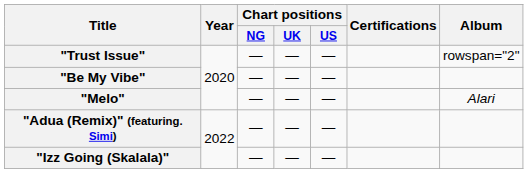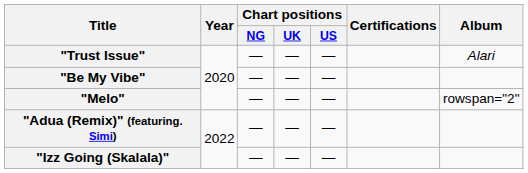(481, 56) rowspan="2" -> (481, 56) Alari
(481, 99) Alari -> (481, 99) rowspan="2"
